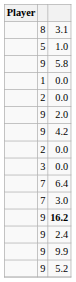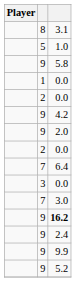rows swapped: (43, 132) <-> (43, 115)
rows swapped: (43, 183) <-> (43, 166)
